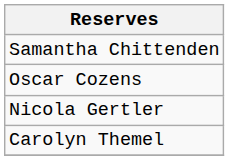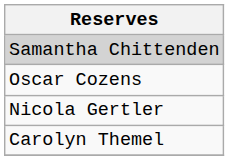(114, 50) no background -> (114, 50) lightgrey background
